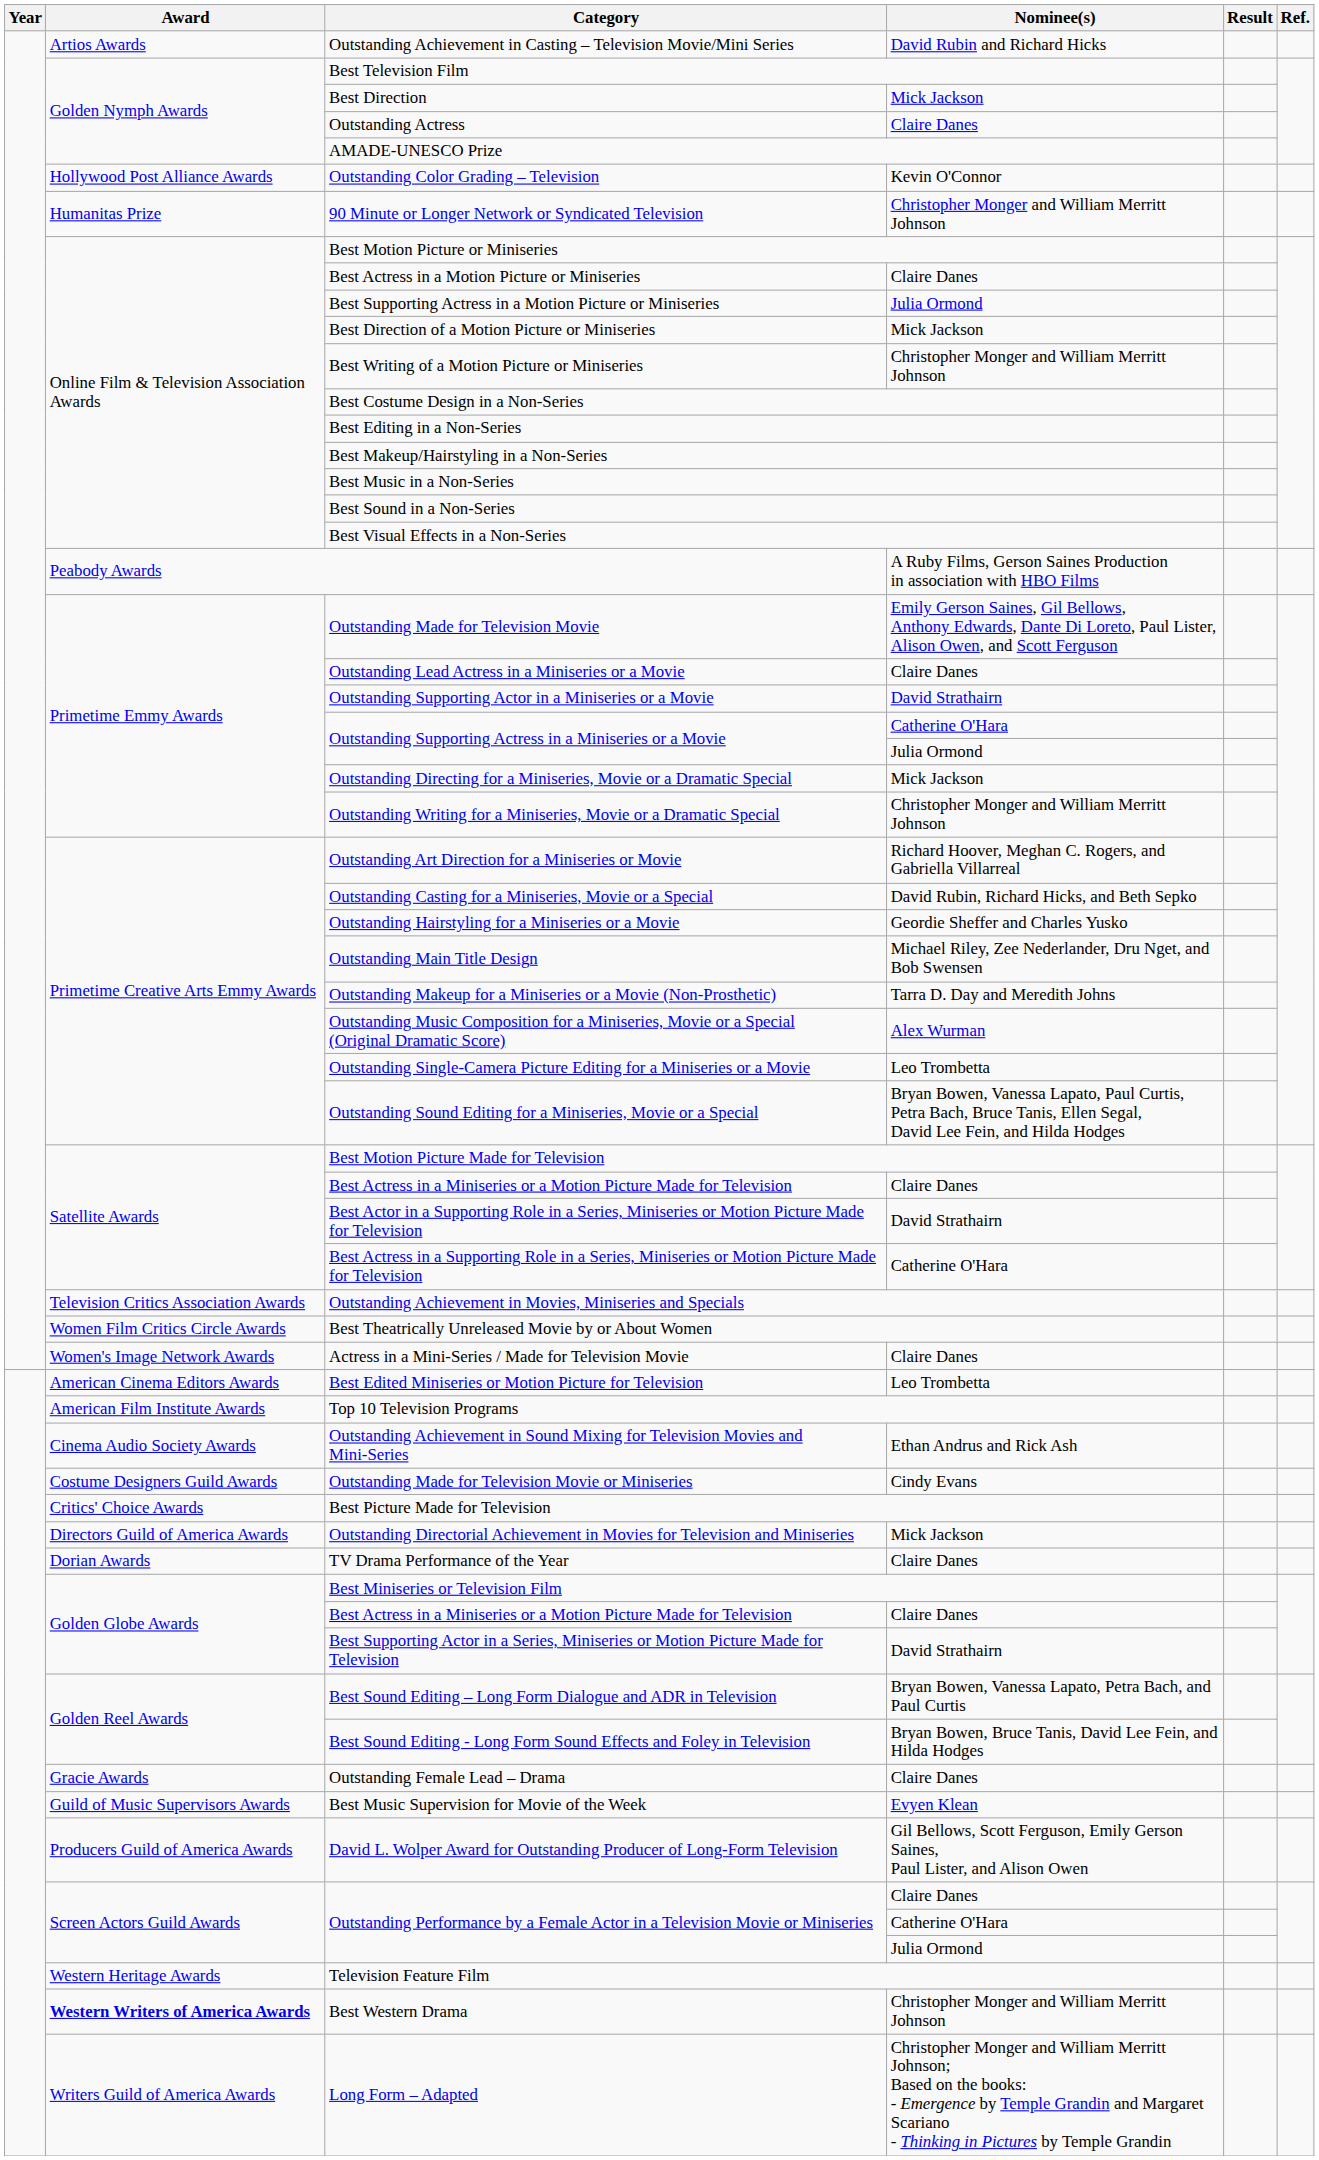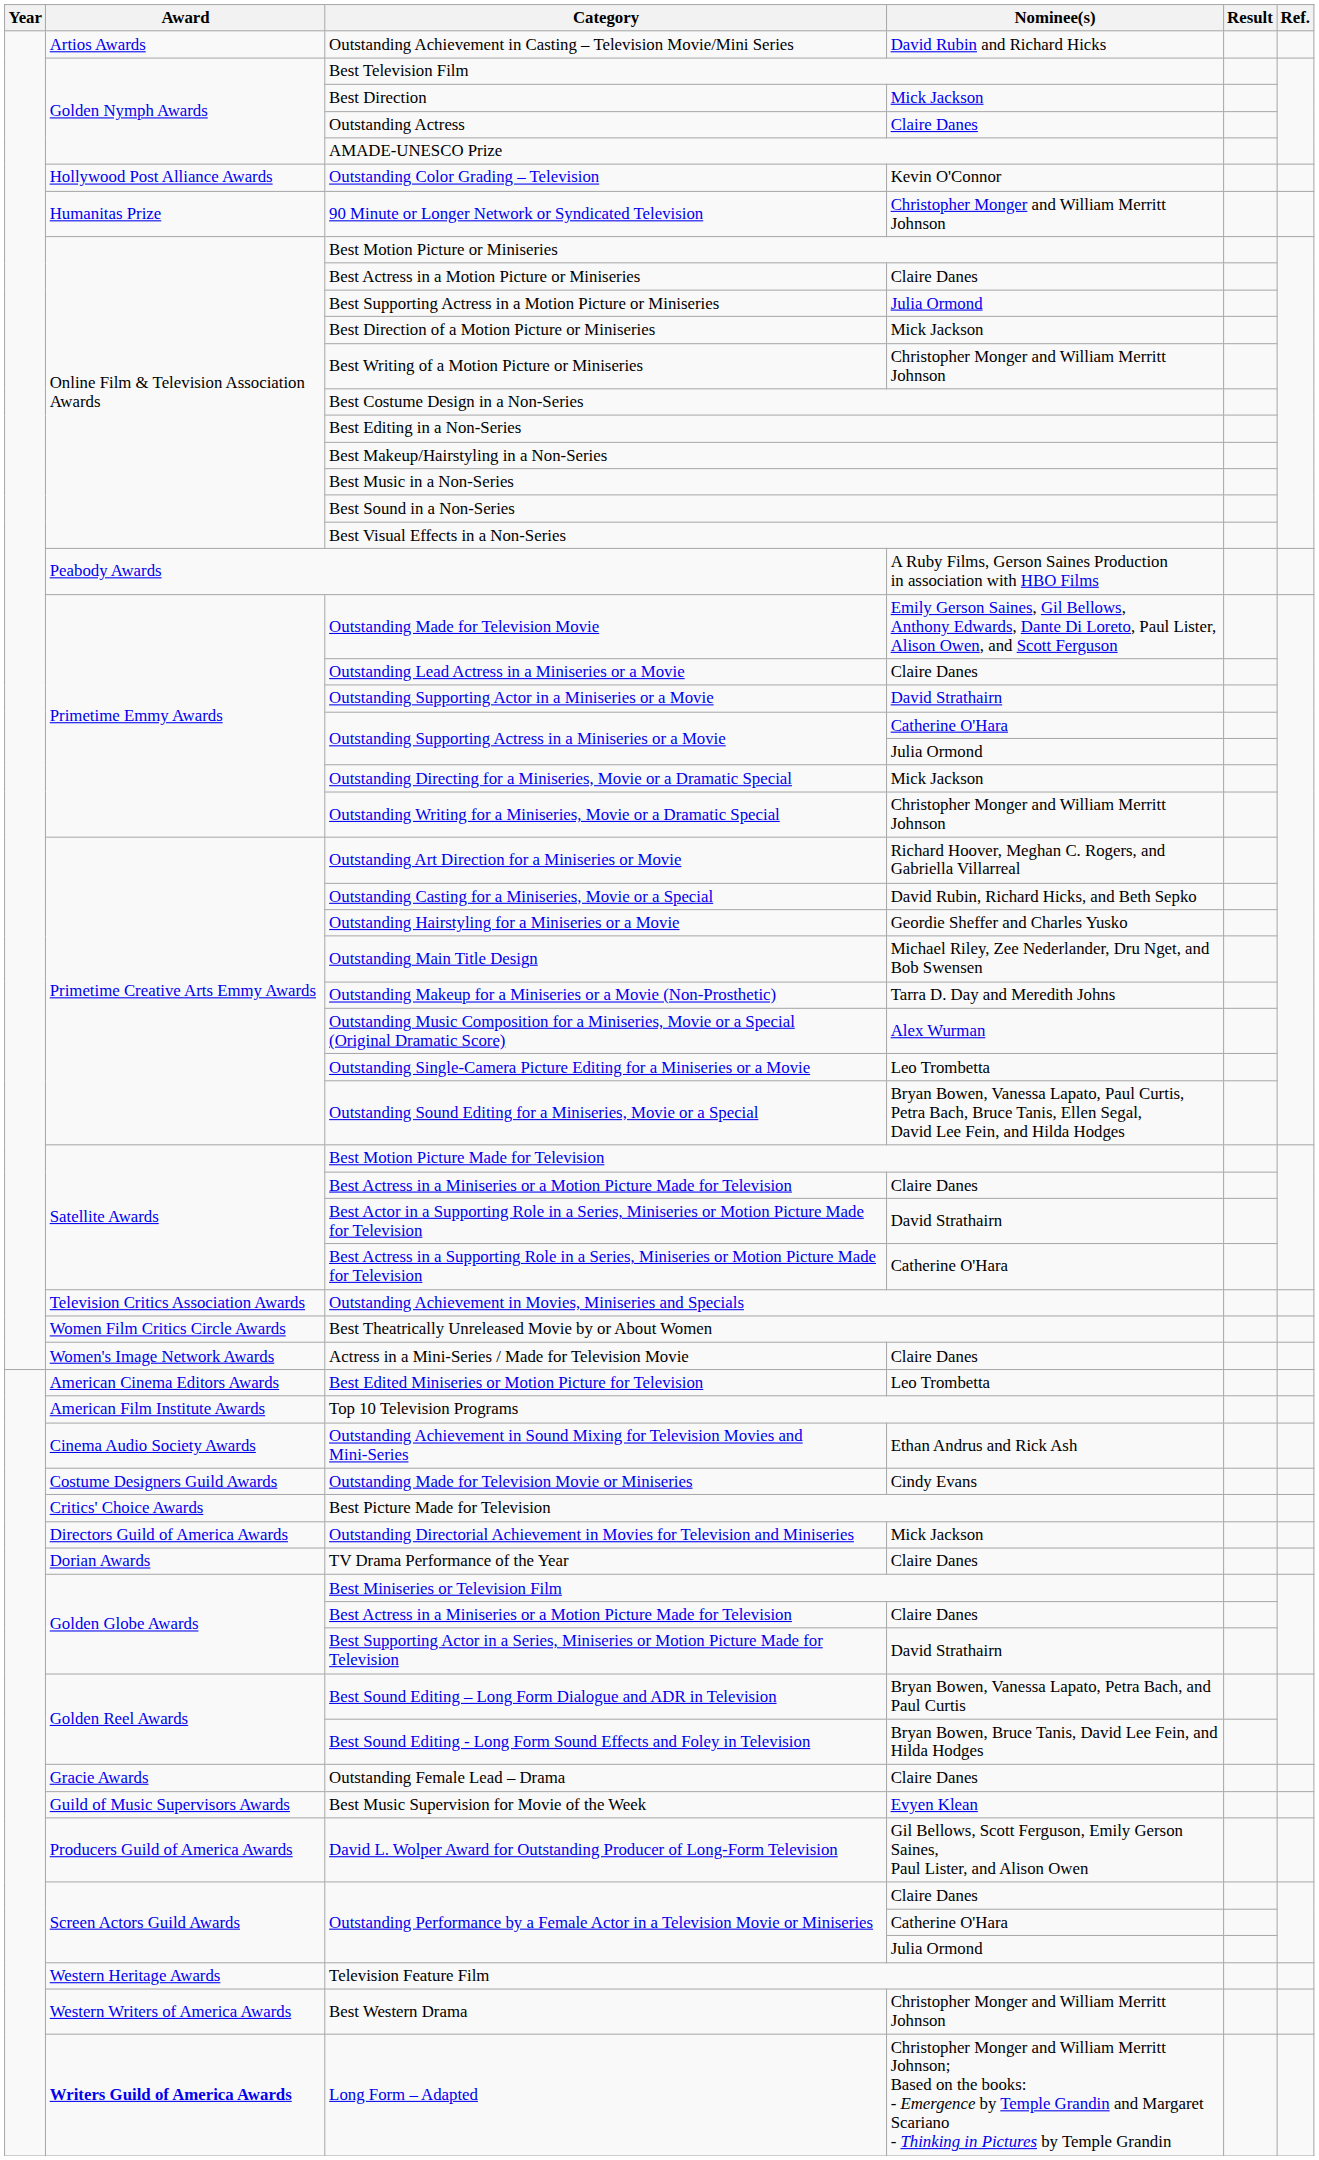(180, 2011) bold -> (170, 2011) normal
(162, 2094) normal -> (171, 2094) bold
